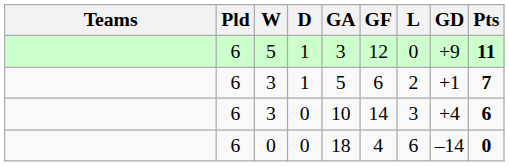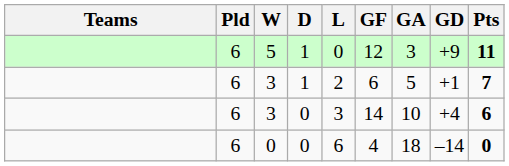columns swapped: (413, 20) <-> (341, 20)
